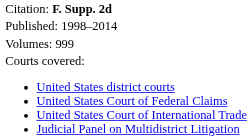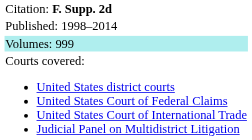(40, 43) no background -> (40, 43) paleturquoise background
